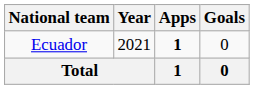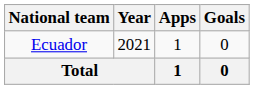(177, 44) bold -> (177, 44) normal
